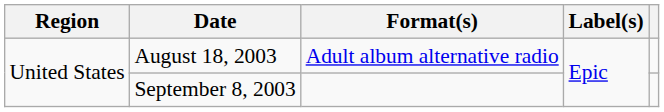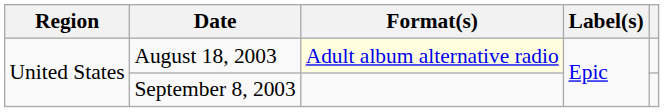(432, 55) no background -> (432, 55) lightyellow background
